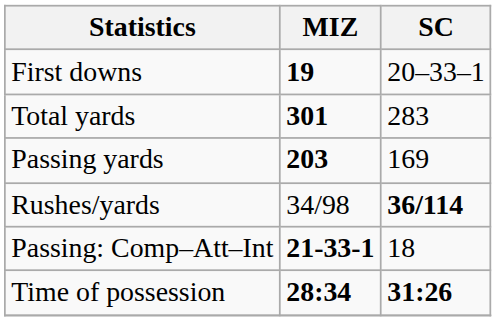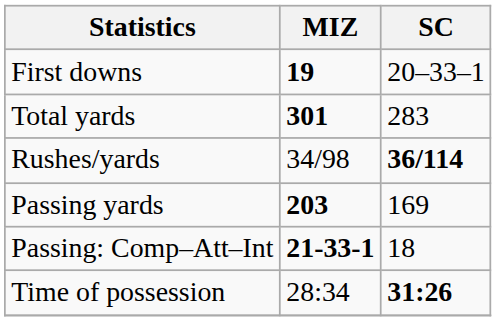rows swapped: (86, 204) <-> (87, 159)
(319, 292) bold -> (318, 292) normal
